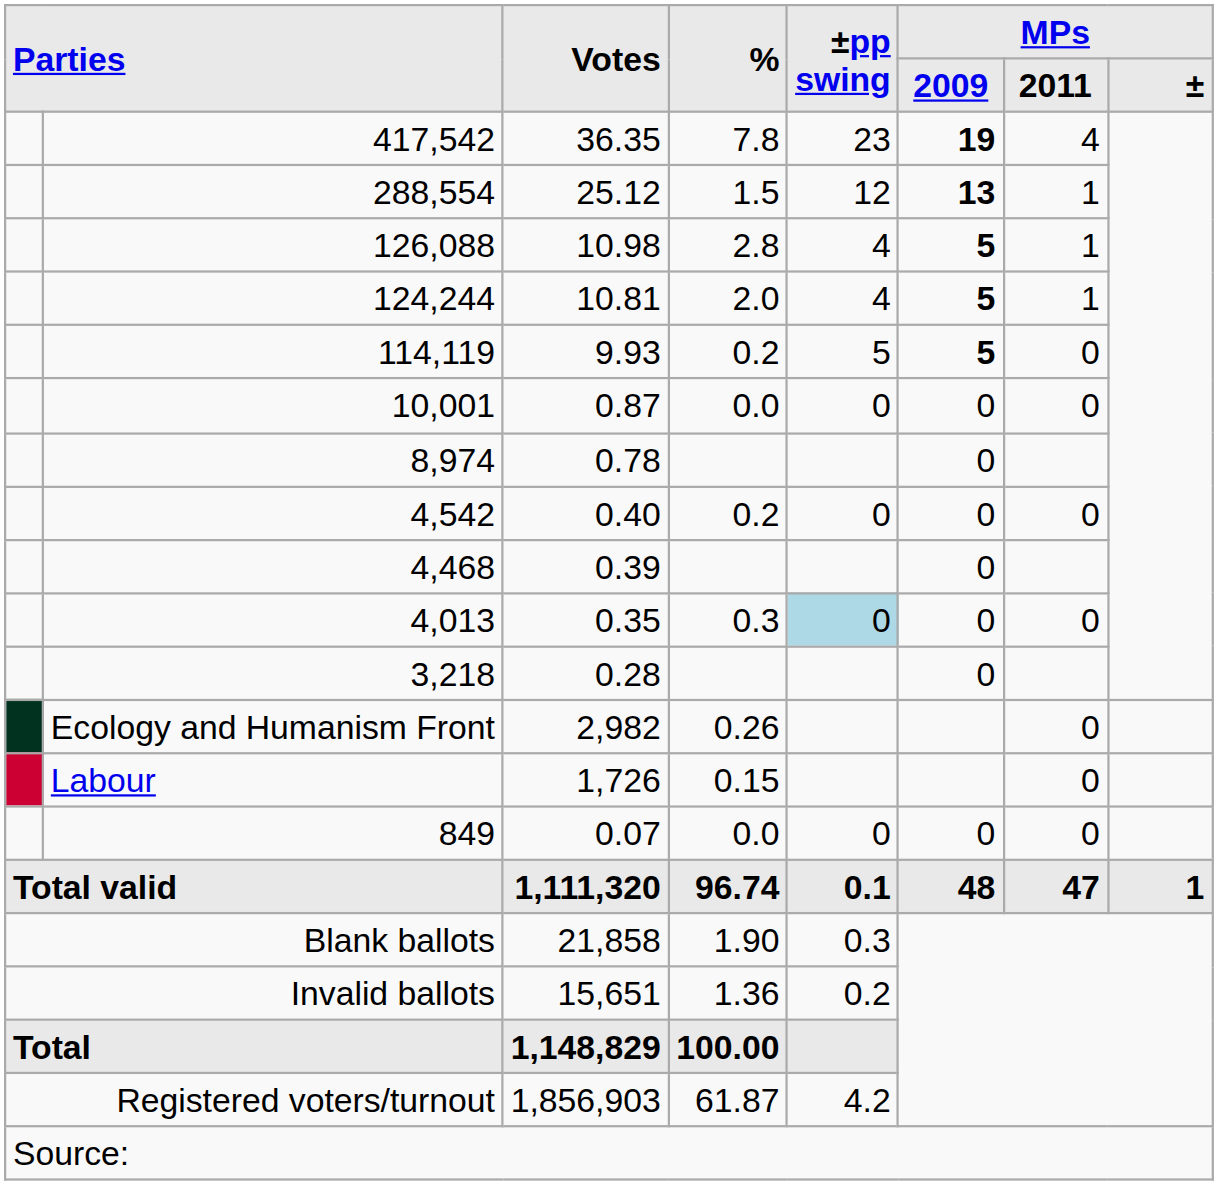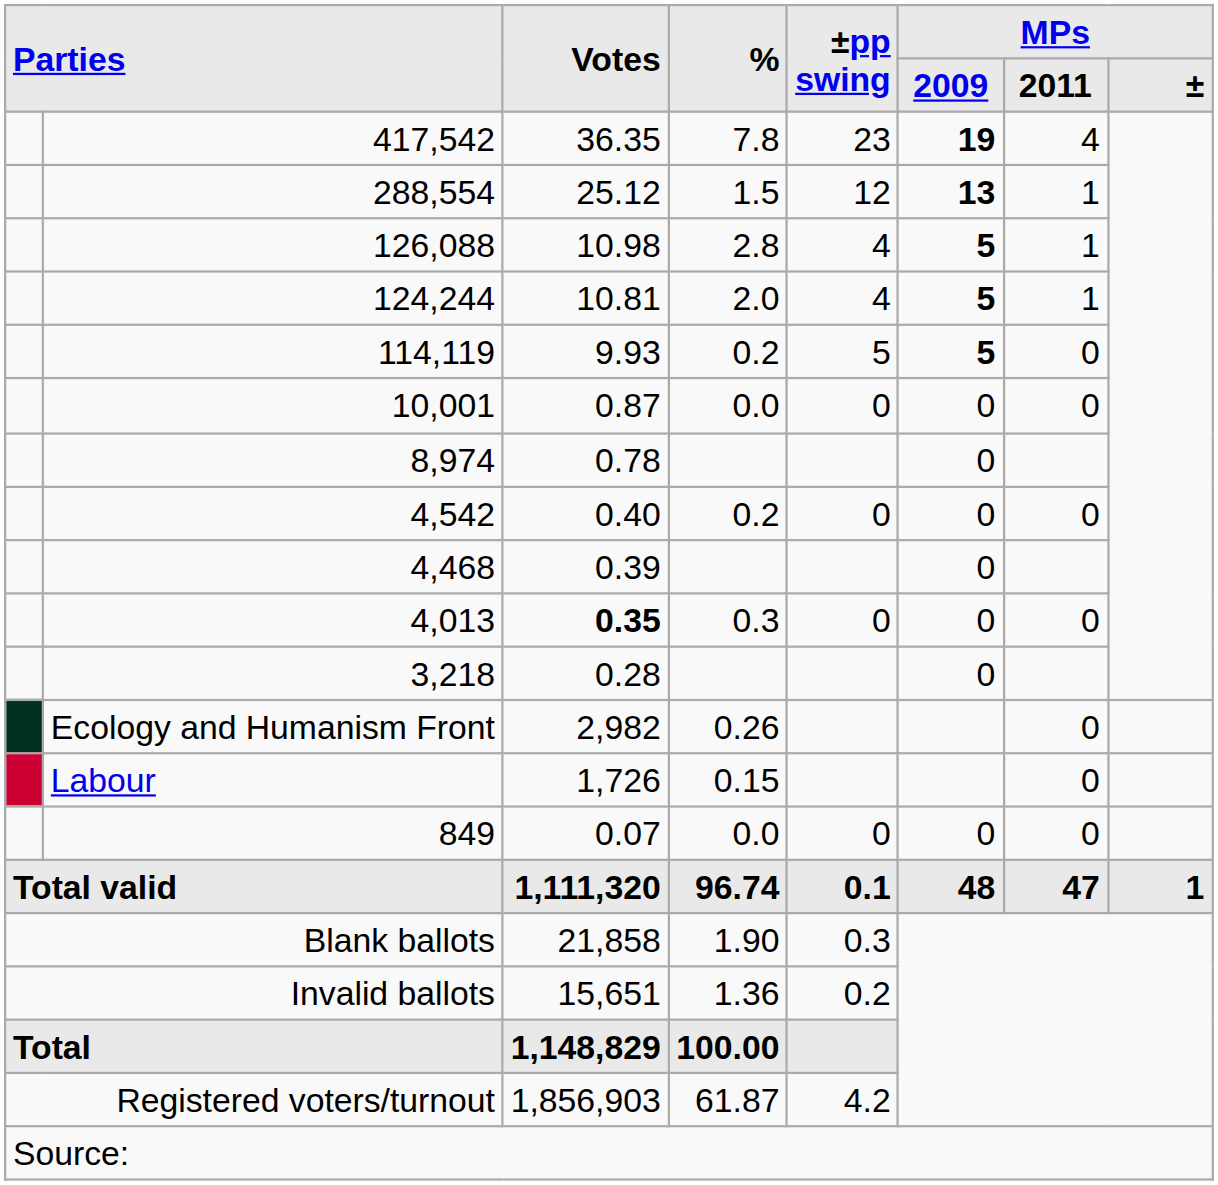(628, 620) normal -> (628, 620) bold
(881, 620) lightblue background -> (881, 620) no background
